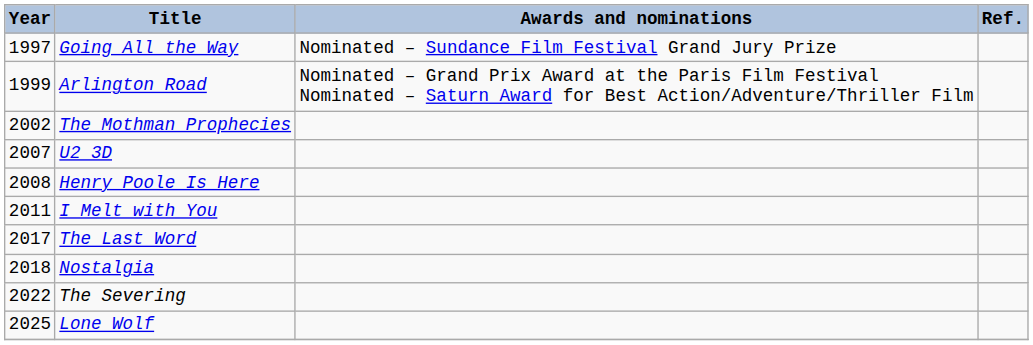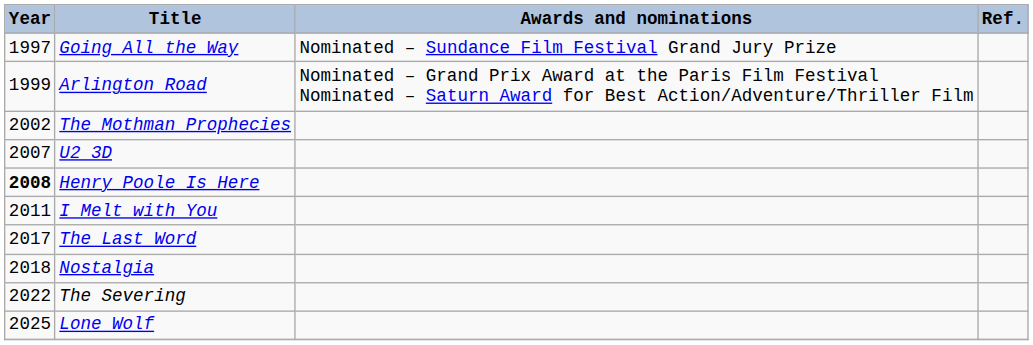(30, 182) normal -> (30, 182) bold
